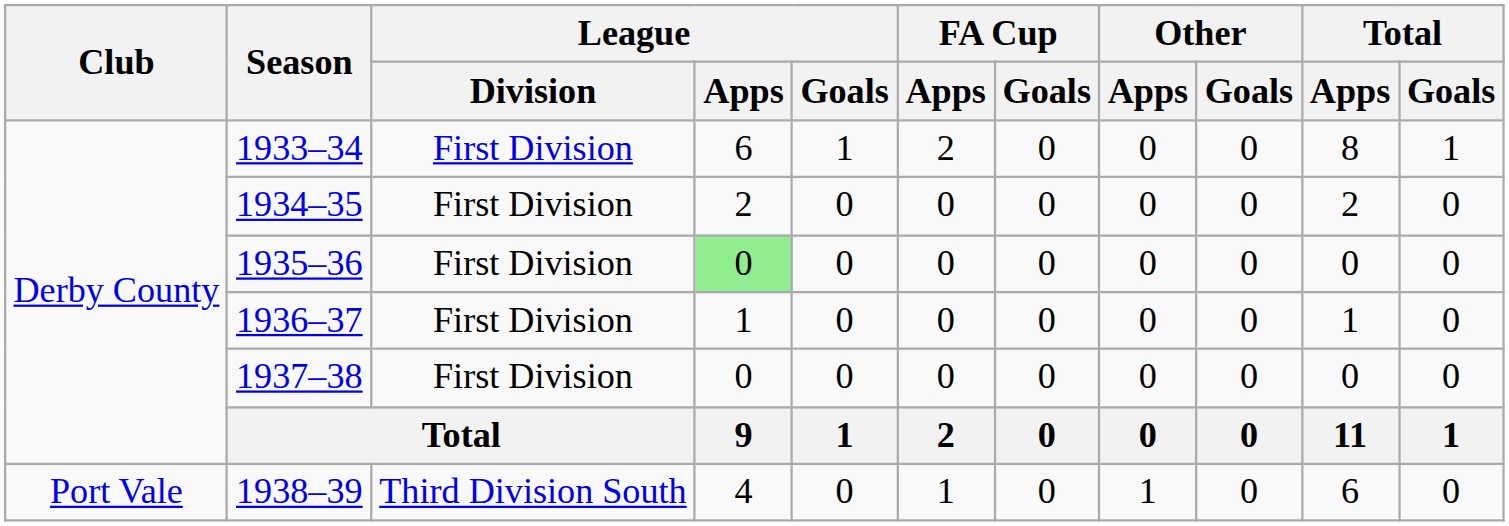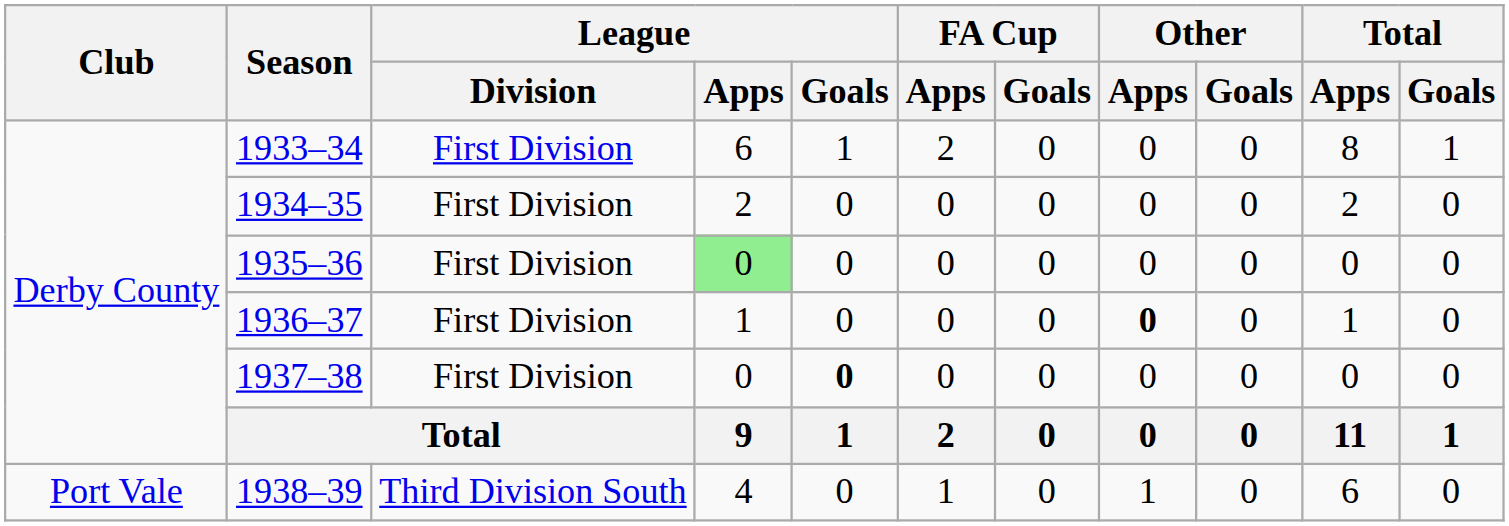(1148, 319) normal -> (1148, 319) bold
(845, 377) normal -> (845, 377) bold
